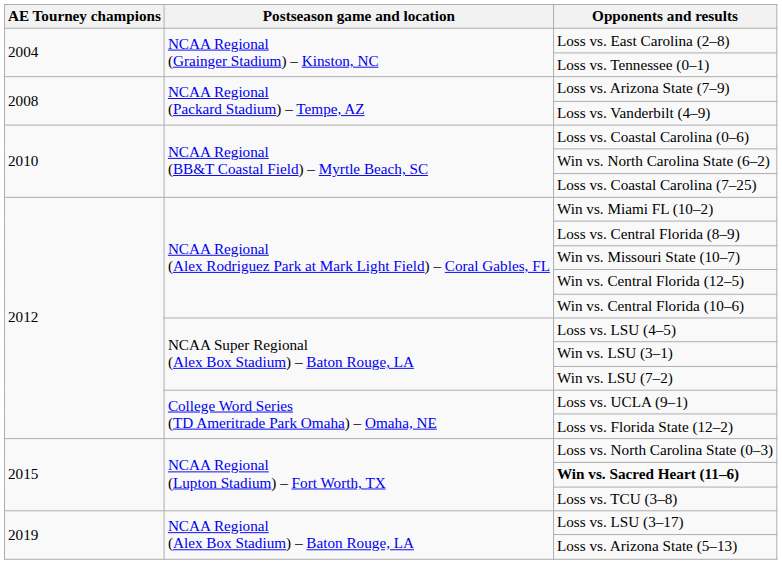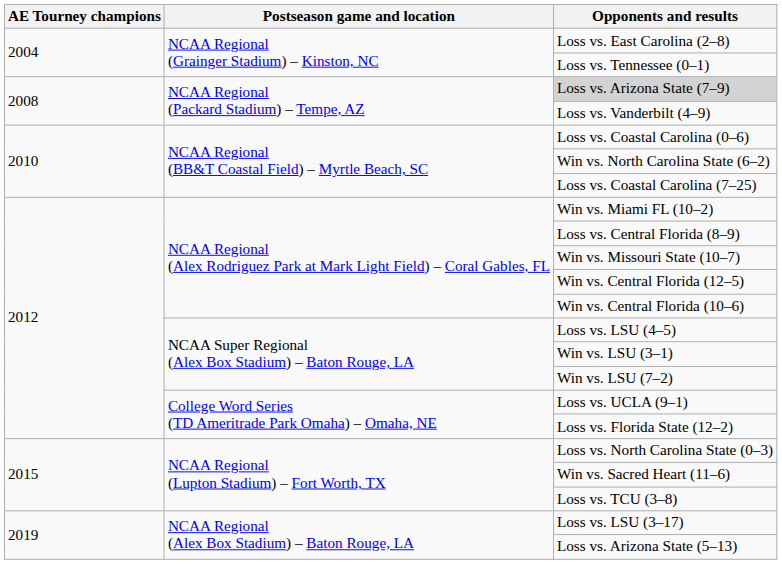(643, 88) no background -> (643, 88) lightgrey background
(648, 474) bold -> (644, 474) normal
